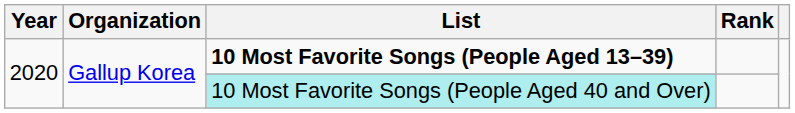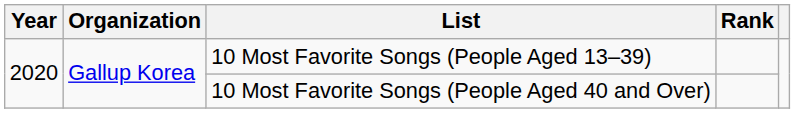(442, 56) bold -> (431, 56) normal
(461, 90) paleturquoise background -> (461, 90) no background
